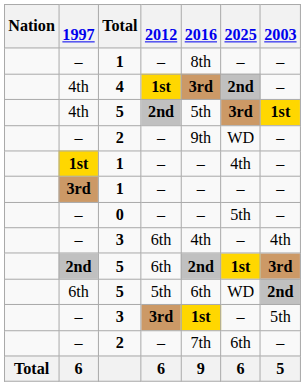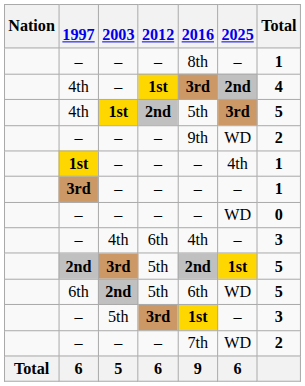columns swapped: (280, 35) <-> (120, 26)
(241, 214) 5th -> (238, 214) WD
(161, 266) 6th -> (158, 266) 5th
(241, 343) 6th -> (238, 343) WD
